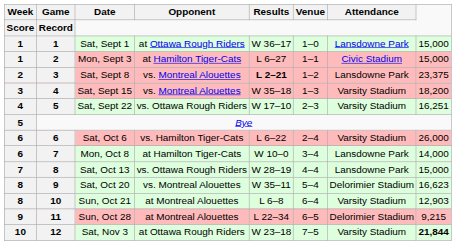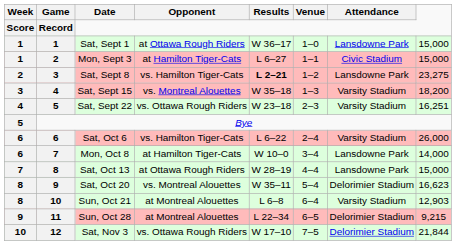(192, 75) vs. Montreal Alouettes -> (192, 75) vs. Hamilton Tiger-Cats
(434, 75) 23,375 -> (434, 75) 23,275
(271, 106) W 17–10 -> (271, 106) W 23–18
(192, 169) vs. Ottawa Rough Riders -> (192, 169) at Ottawa Rough Riders
(192, 232) at Ottawa Rough Riders -> (192, 232) vs. Ottawa Rough Riders
(271, 232) W 23–18 -> (271, 232) W 17–10
(372, 232) Varsity Stadium -> (372, 232) Delorimier Stadium
(434, 232) bold -> (434, 232) normal
